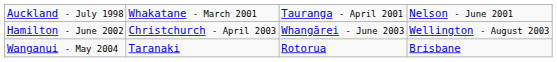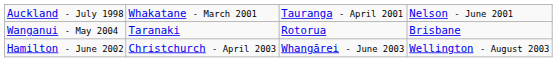rows swapped: (65, 30) <-> (63, 48)
